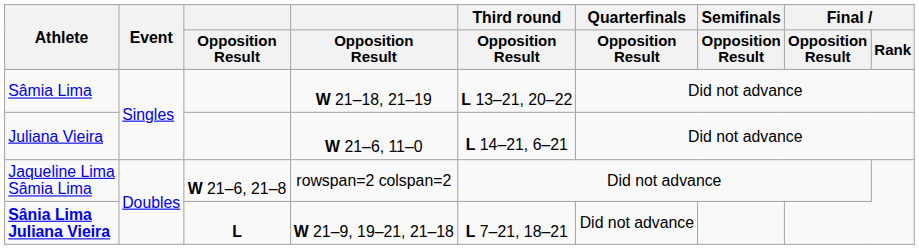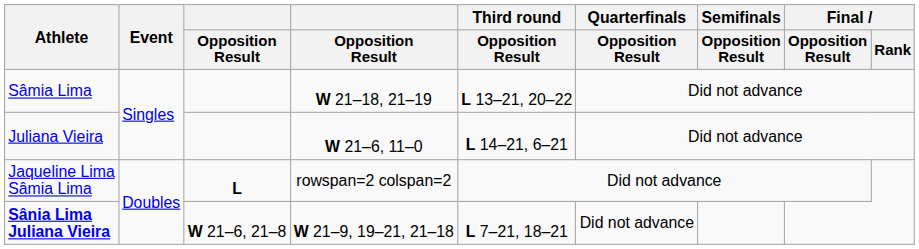(237, 190) W 21–6, 21–8 -> (237, 190) L
(237, 232) L -> (237, 232) W 21–6, 21–8
